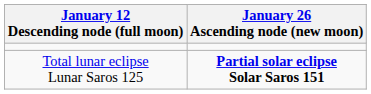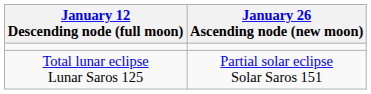(277, 69) bold -> (277, 69) normal
